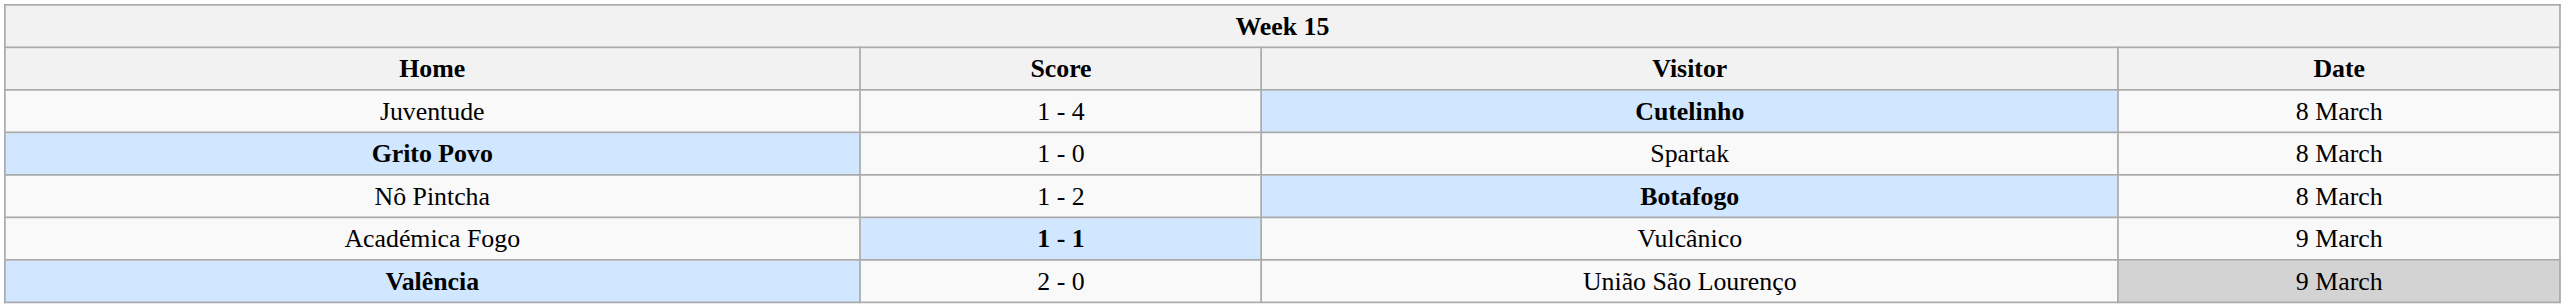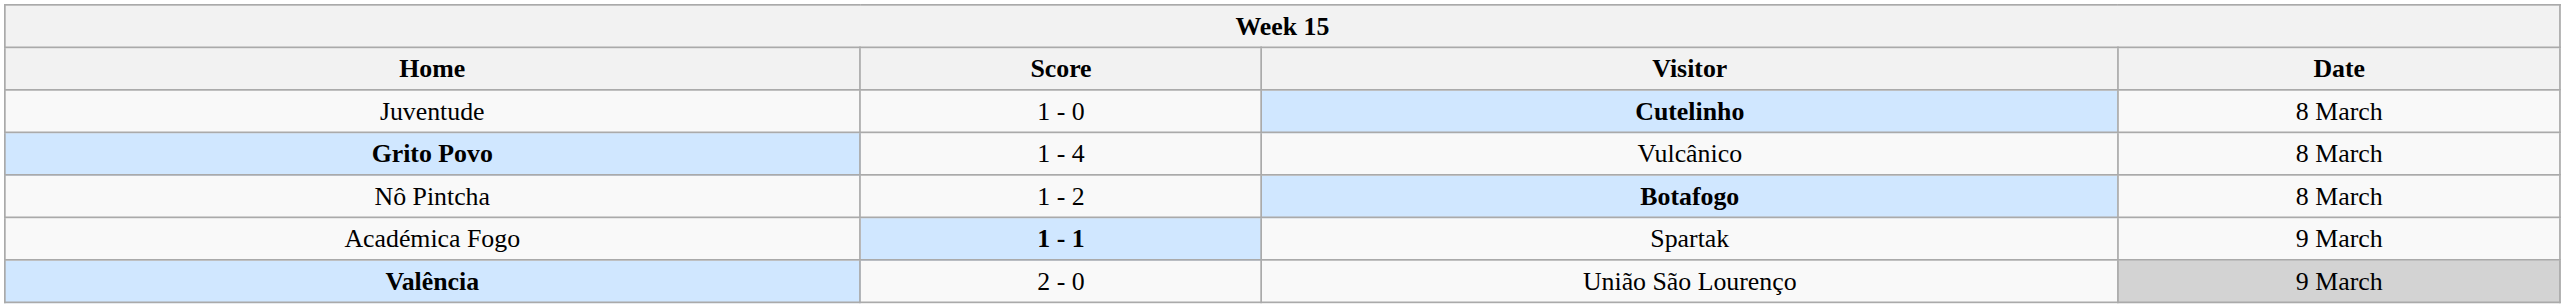(1061, 111) 1 - 4 -> (1061, 111) 1 - 0
(1061, 153) 1 - 0 -> (1061, 153) 1 - 4
(1690, 153) Spartak -> (1690, 153) Vulcânico
(1690, 239) Vulcânico -> (1690, 239) Spartak
